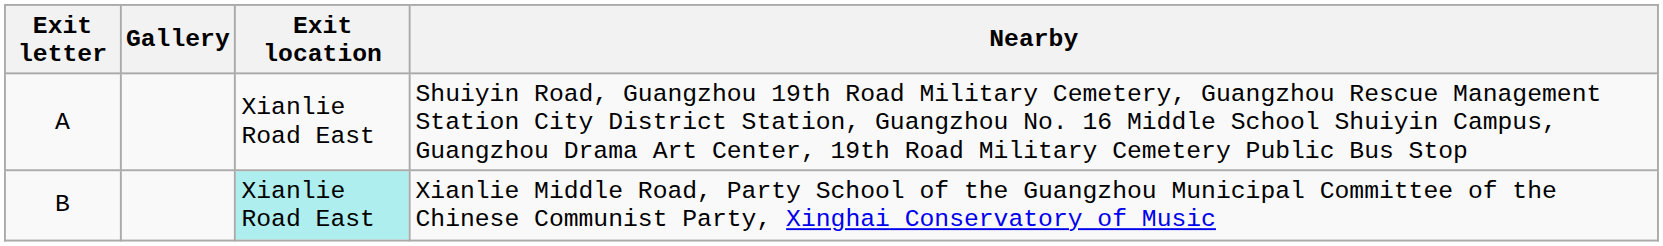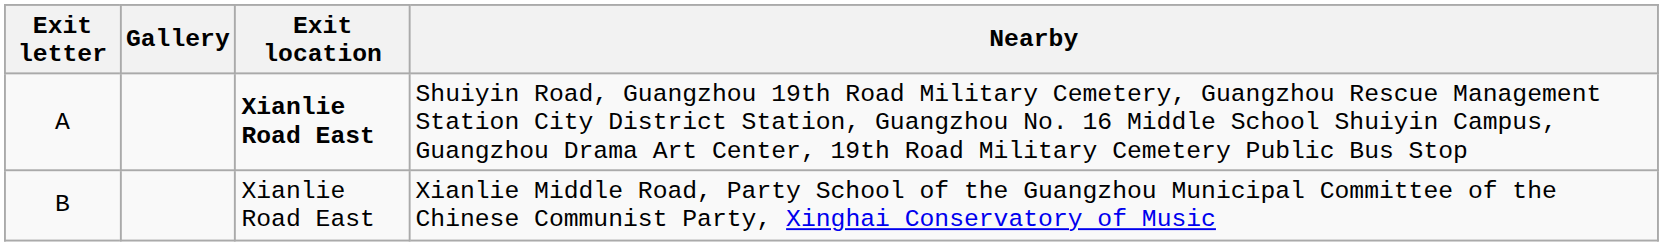(308, 122) normal -> (308, 122) bold
(308, 205) paleturquoise background -> (308, 205) no background
